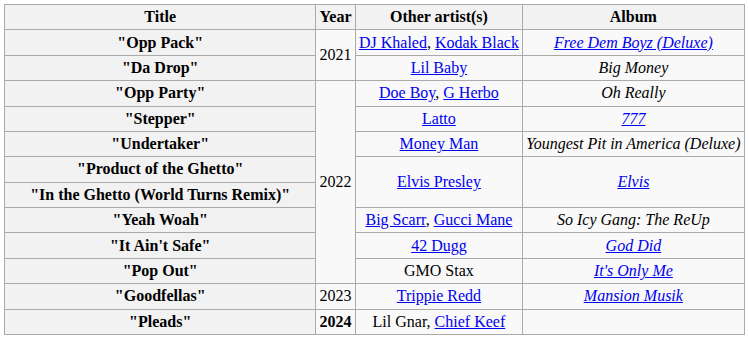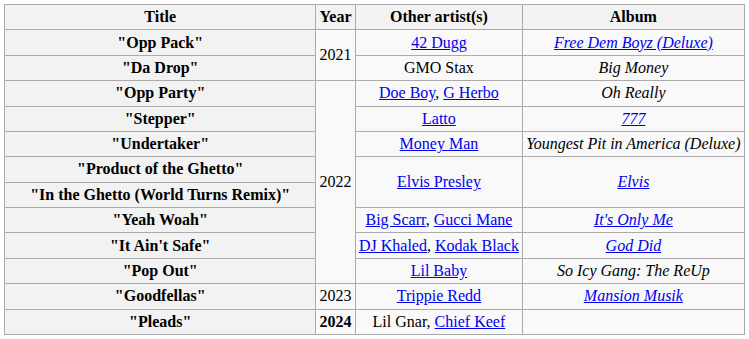(439, 42) DJ Khaled, Kodak Black -> (439, 42) 42 Dugg
(439, 67) Lil Baby -> (439, 67) GMO Stax
(633, 220) So Icy Gang: The ReUp -> (633, 220) It's Only Me
(439, 245) 42 Dugg -> (439, 245) DJ Khaled, Kodak Black
(439, 270) GMO Stax -> (439, 270) Lil Baby
(633, 270) It's Only Me -> (633, 270) So Icy Gang: The ReUp
